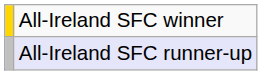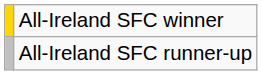(135, 53) lavender background -> (135, 53) no background
